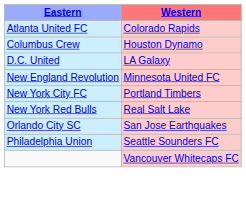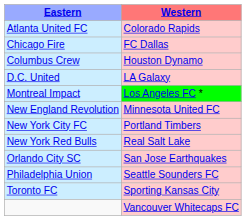+ row: (36, 45)
+ row: (43, 93)
+ row: (32, 191)
